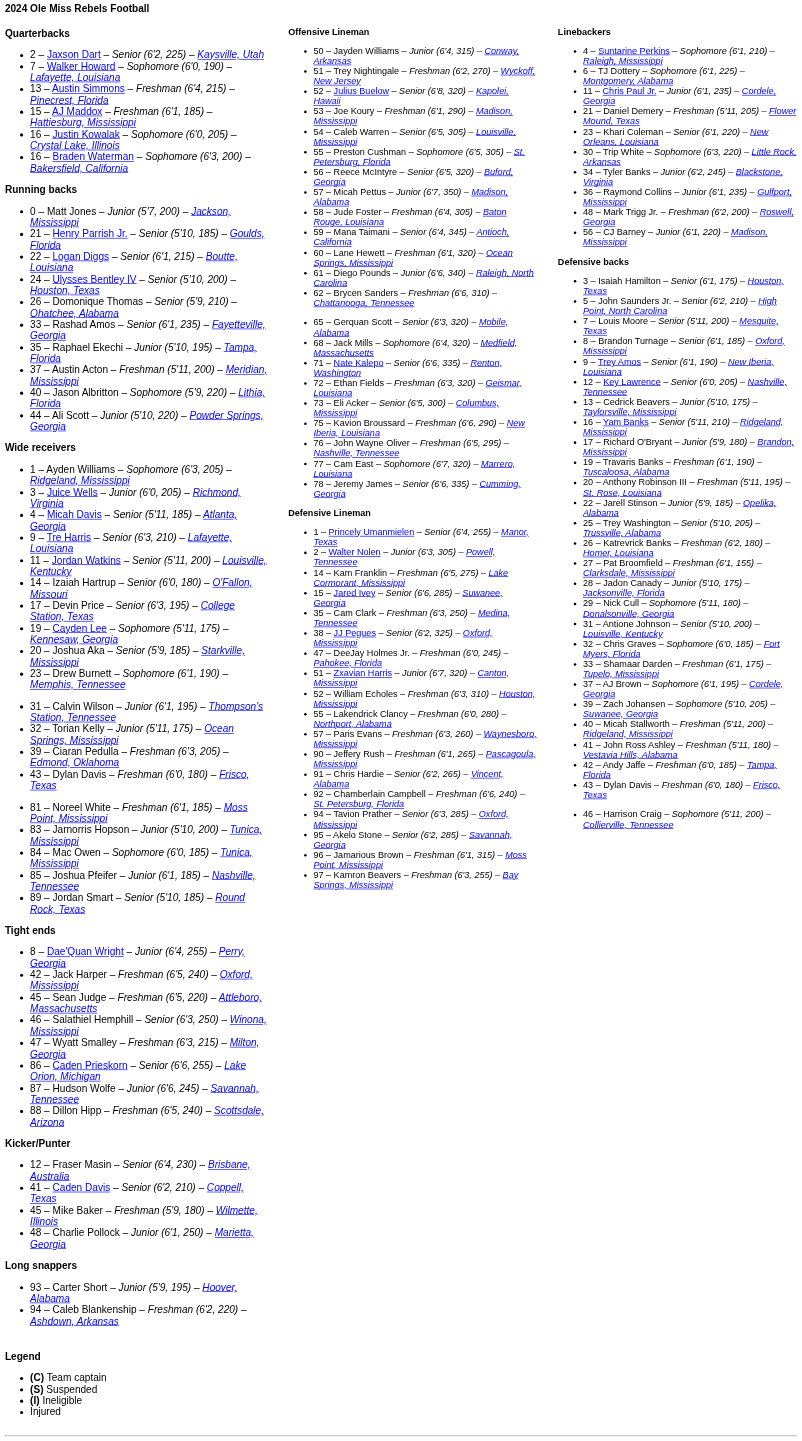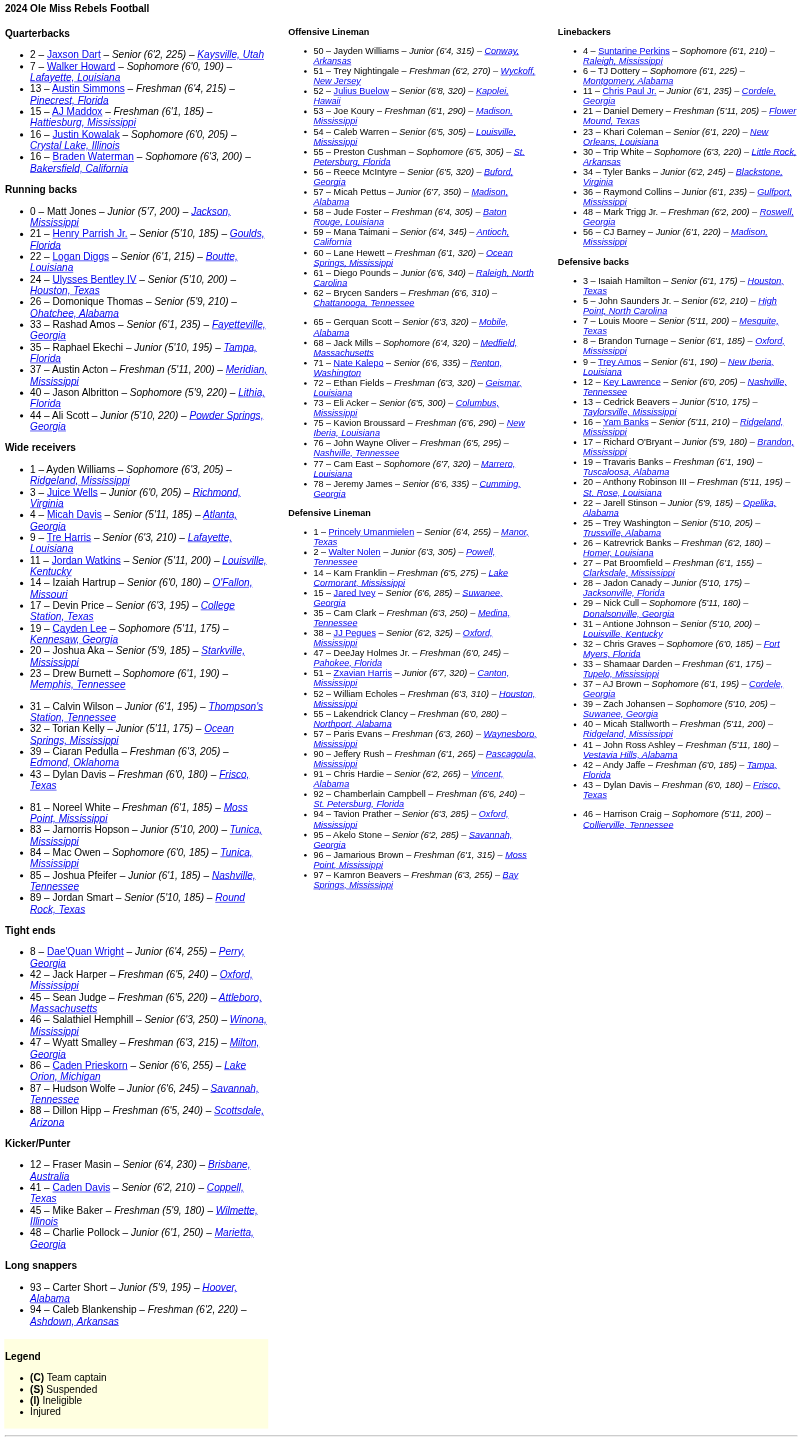(136, 1384) no background -> (136, 1384) lightyellow background
